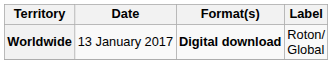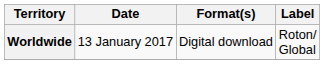(230, 42) bold -> (226, 42) normal
